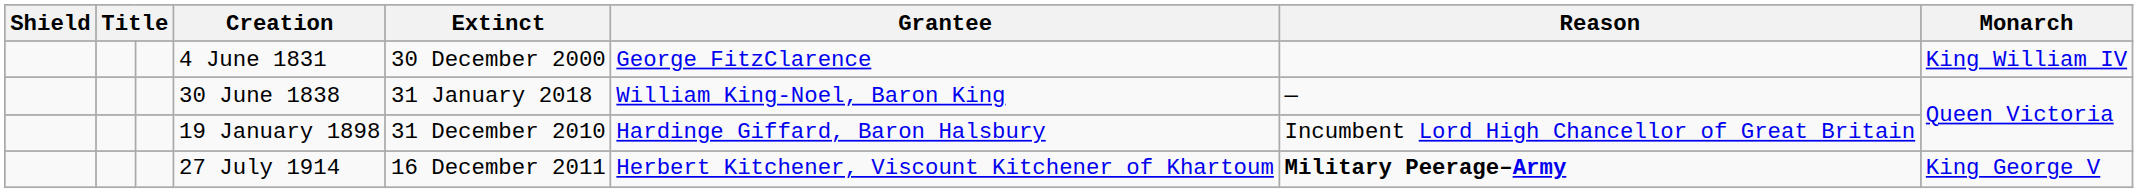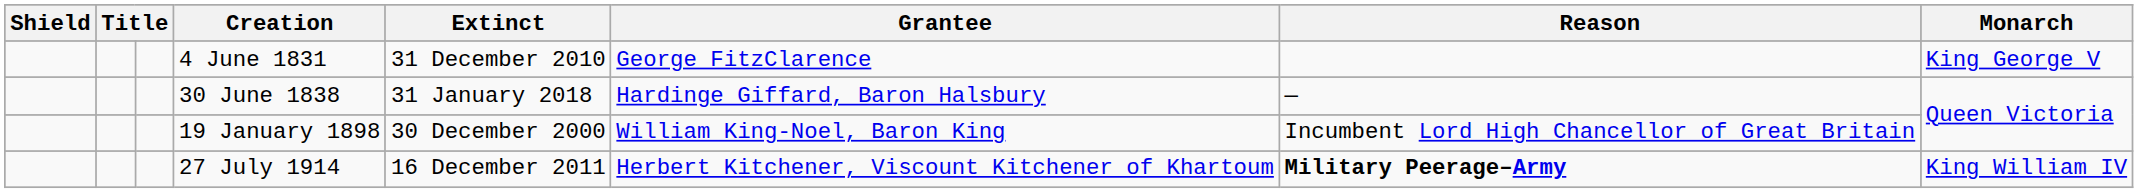(498, 60) 30 December 2000 -> (498, 60) 31 December 2010
(2026, 60) King William IV -> (2013, 60) King George V
(811, 96) William King-Noel, Baron King -> (831, 96) Hardinge Giffard, Baron Halsbury
(498, 132) 31 December 2010 -> (498, 132) 30 December 2000
(831, 132) Hardinge Giffard, Baron Halsbury -> (811, 132) William King-Noel, Baron King
(2013, 169) King George V -> (2026, 169) King William IV
